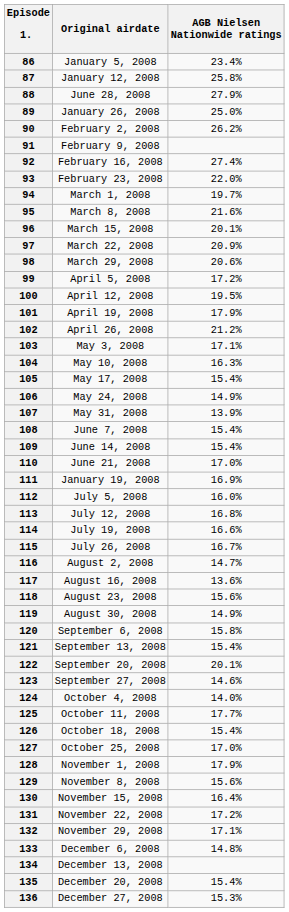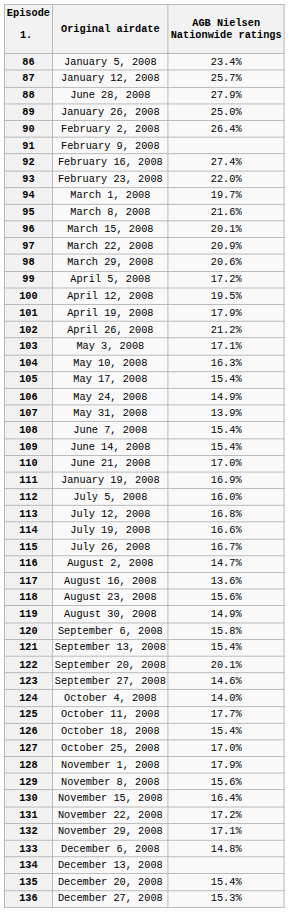(226, 79) 25.8% -> (226, 79) 25.7%
(226, 129) 26.2% -> (226, 129) 26.4%
